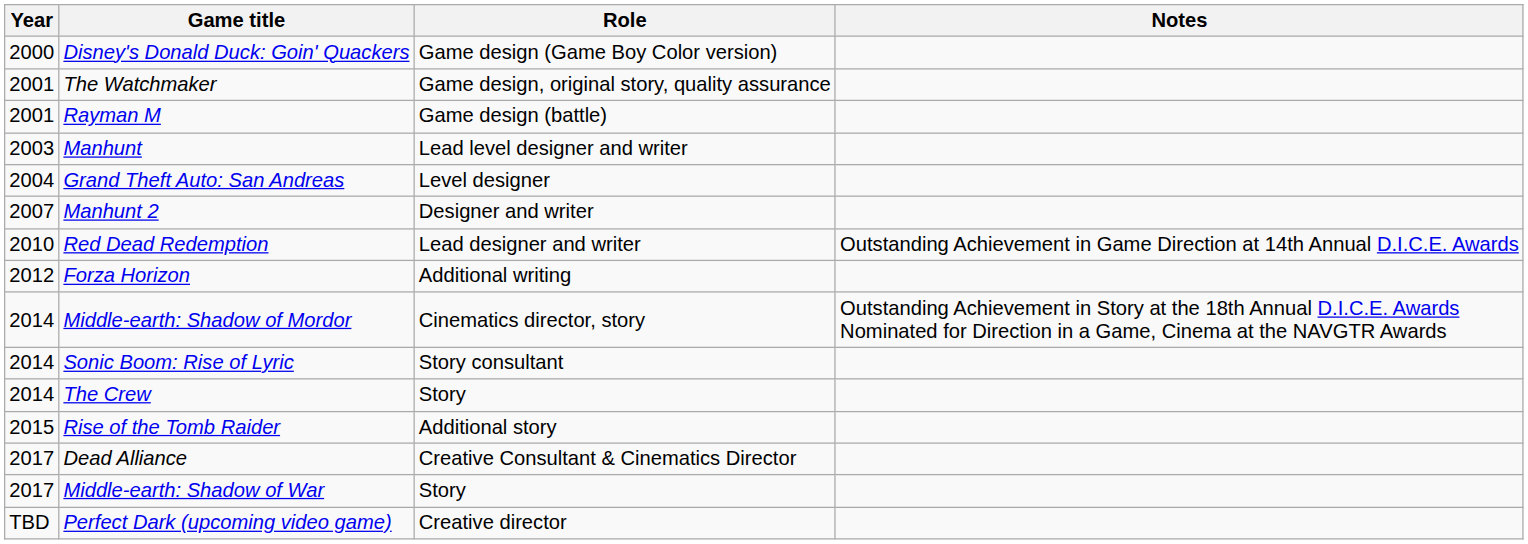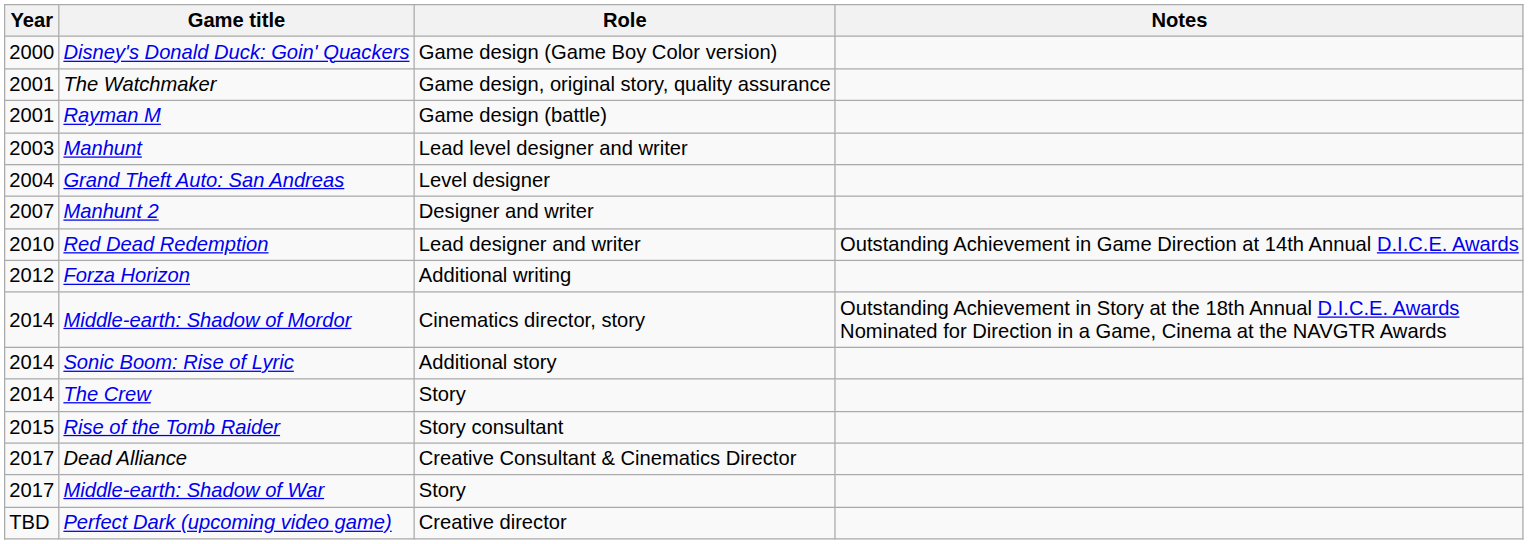(491, 362) Story consultant -> (488, 362) Additional story
(488, 426) Additional story -> (491, 426) Story consultant
